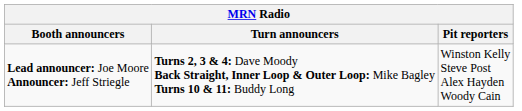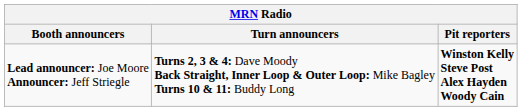(475, 75) normal -> (477, 75) bold
